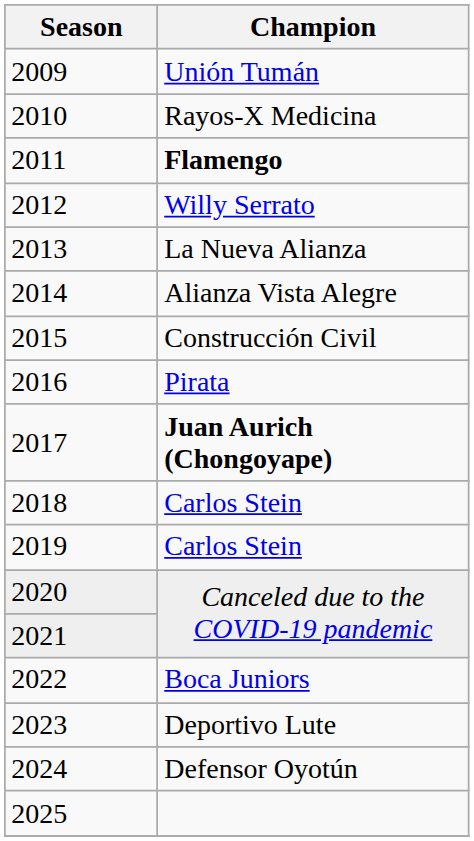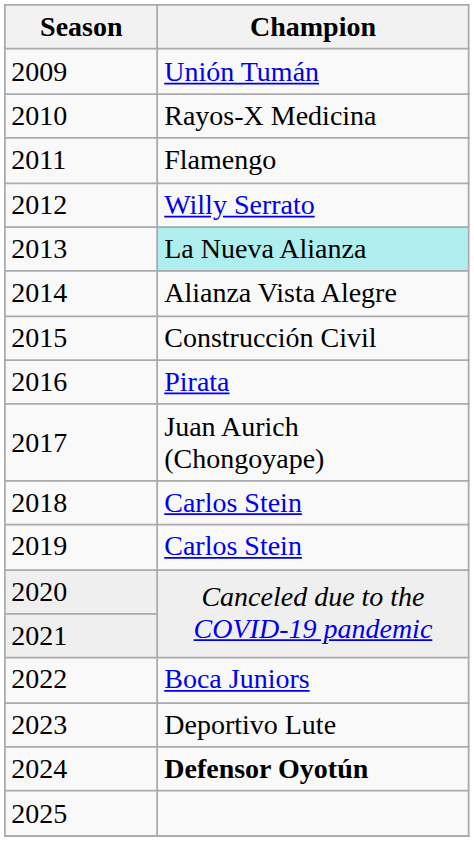(223, 159) bold -> (220, 159) normal
(265, 248) no background -> (265, 248) paleturquoise background
(248, 442) bold -> (244, 442) normal
(261, 768) normal -> (266, 768) bold
